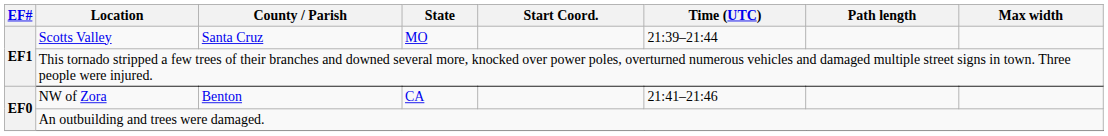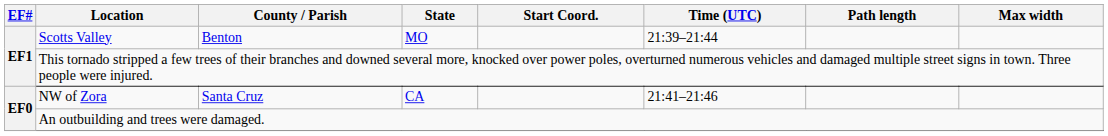(233, 37) Santa Cruz -> (222, 37) Benton
(222, 97) Benton -> (233, 97) Santa Cruz
